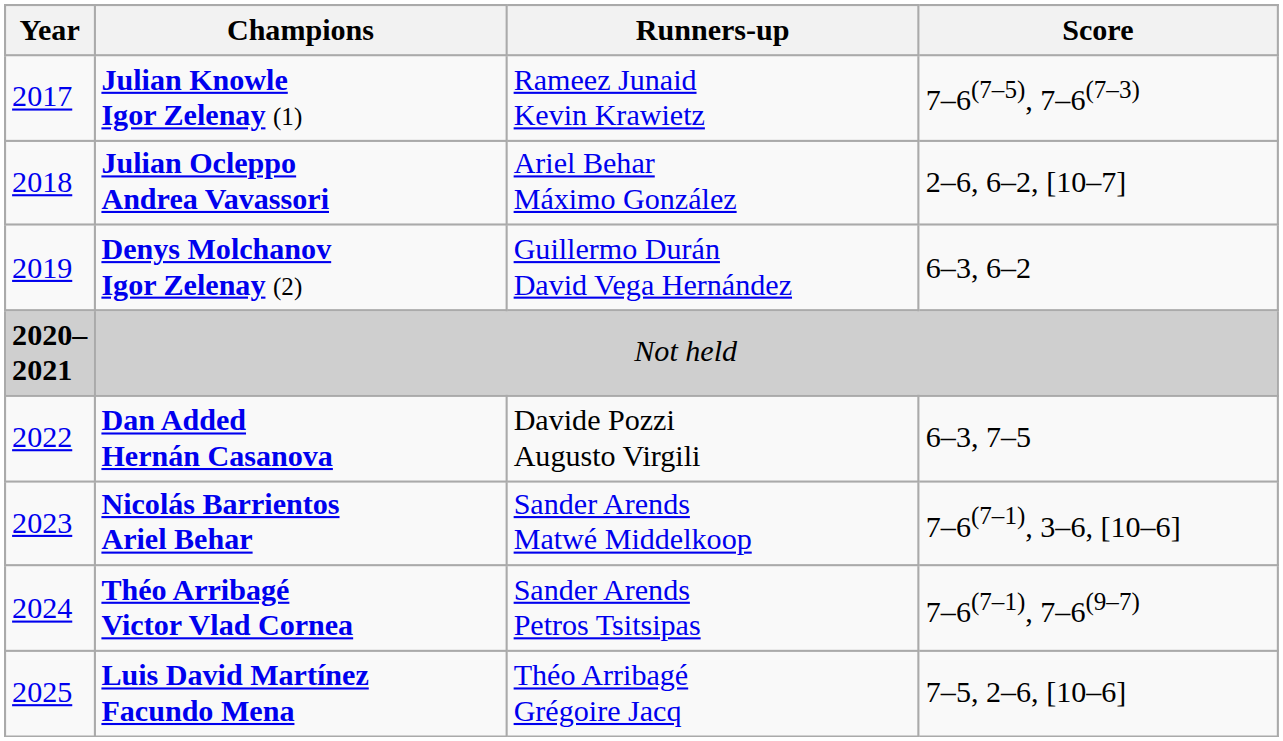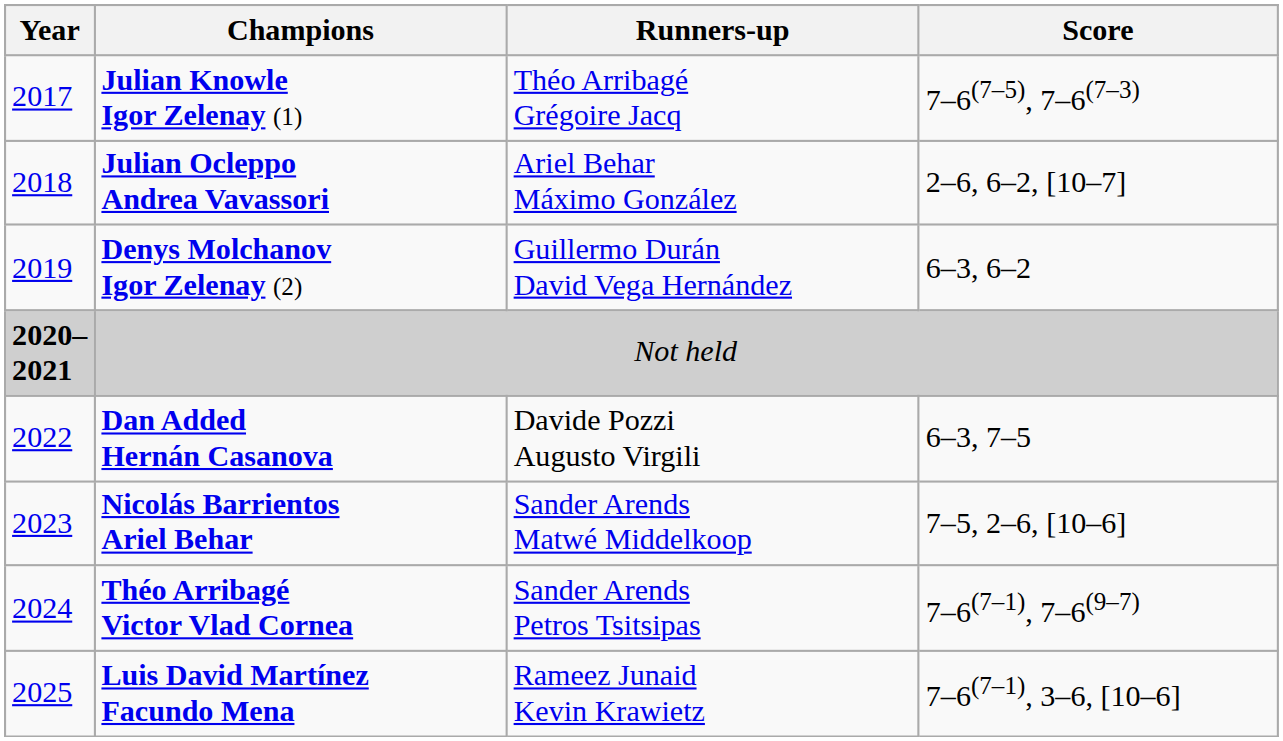(609, 97) Rameez Junaid Kevin Krawietz -> (601, 97) Théo Arribagé Grégoire Jacq
(1053, 522) 7–6(7–1), 3–6, [10–6] -> (1026, 522) 7–5, 2–6, [10–6]
(601, 693) Théo Arribagé Grégoire Jacq -> (609, 693) Rameez Junaid Kevin Krawietz
(1026, 693) 7–5, 2–6, [10–6] -> (1053, 693) 7–6(7–1), 3–6, [10–6]
